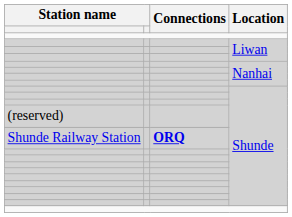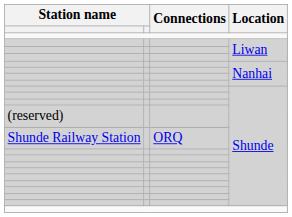(169, 137) bold -> (168, 137) normal
